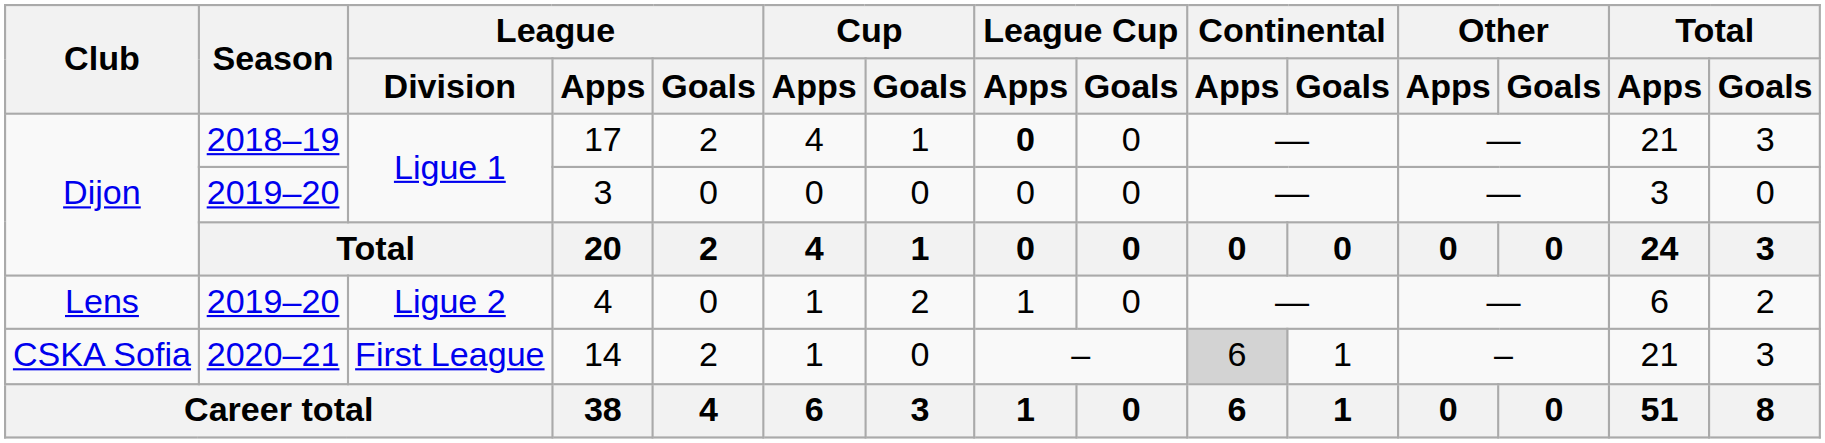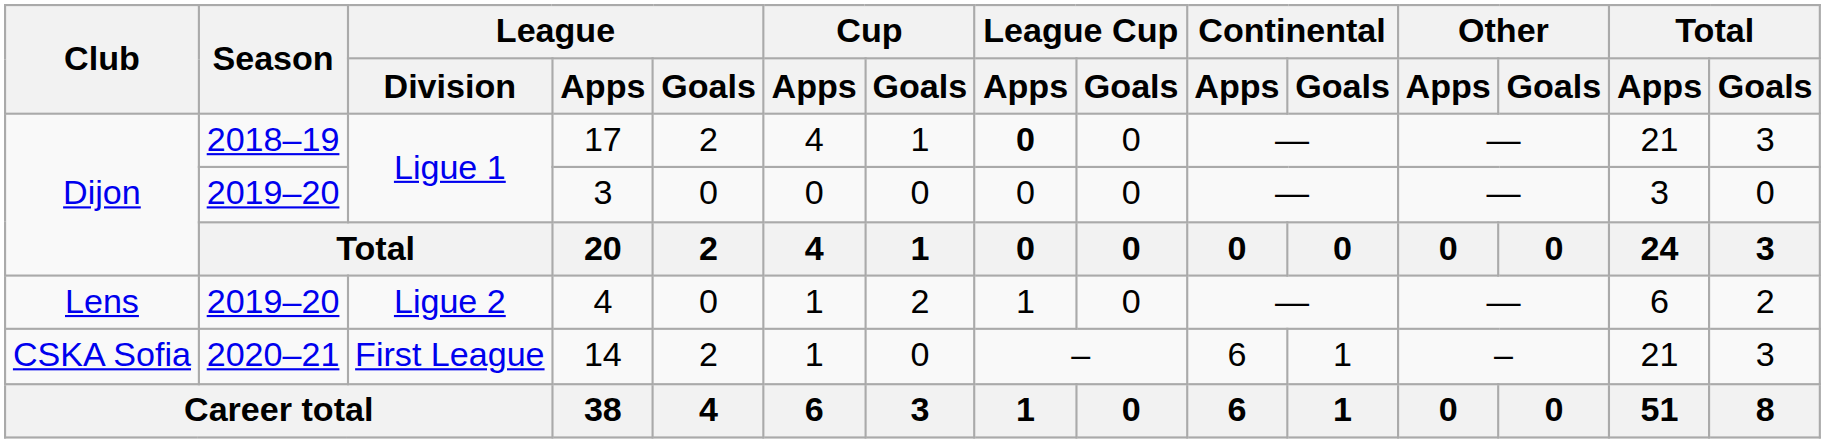(1237, 355) lightgrey background -> (1237, 355) no background
